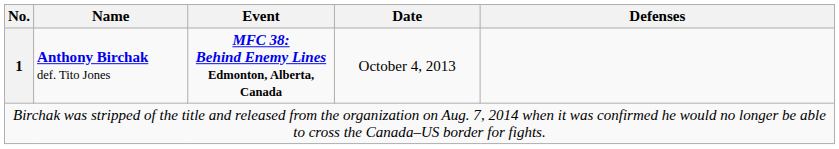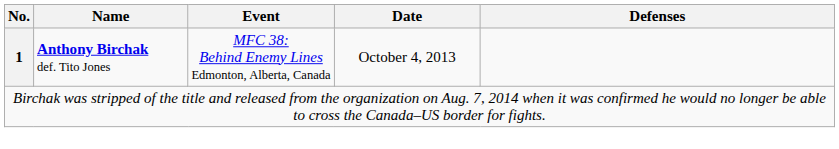(261, 65) bold -> (261, 57) normal
